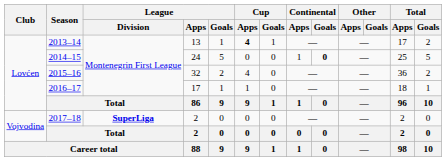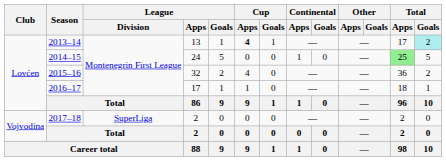(428, 42) no background -> (428, 42) paleturquoise background
(325, 58) bold -> (325, 58) normal
(402, 58) no background -> (402, 58) lightgreen background
(133, 118) bold -> (133, 118) normal
